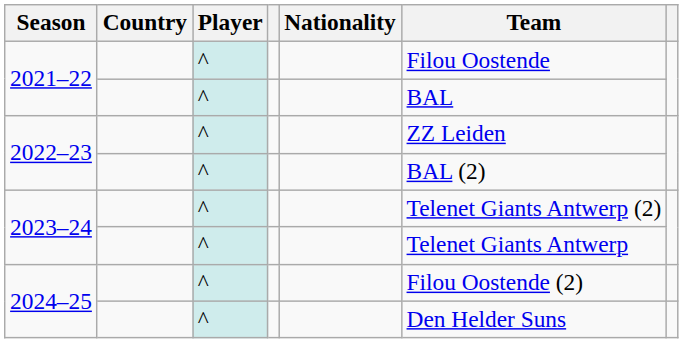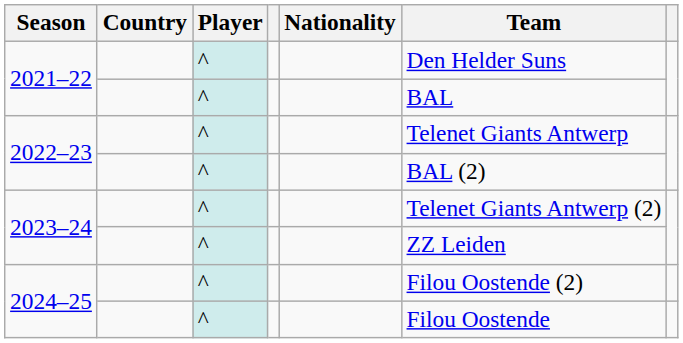(478, 60) Filou Oostende -> (486, 60) Den Helder Suns
(456, 134) ZZ Leiden -> (517, 134) Telenet Giants Antwerp
(517, 245) Telenet Giants Antwerp -> (456, 245) ZZ Leiden
(486, 319) Den Helder Suns -> (478, 319) Filou Oostende
